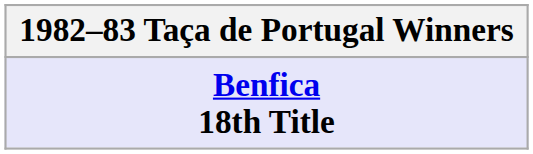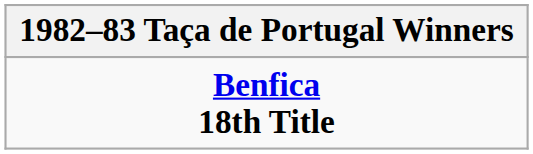(267, 102) lavender background -> (267, 102) no background
